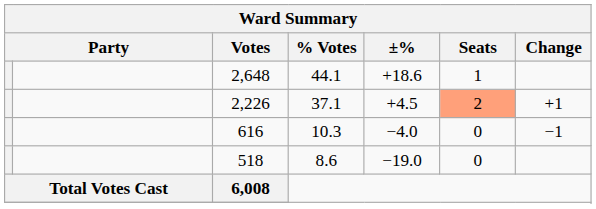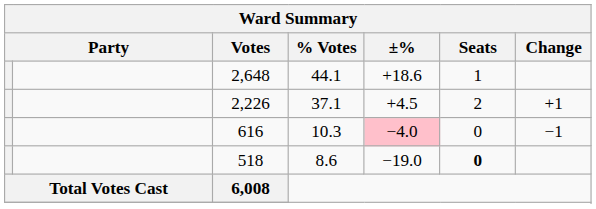(478, 103) lightsalmon background -> (478, 103) no background
(402, 132) no background -> (402, 132) pink background
(478, 160) normal -> (478, 160) bold
